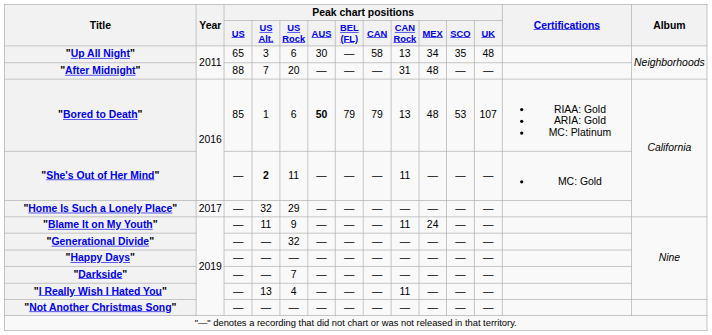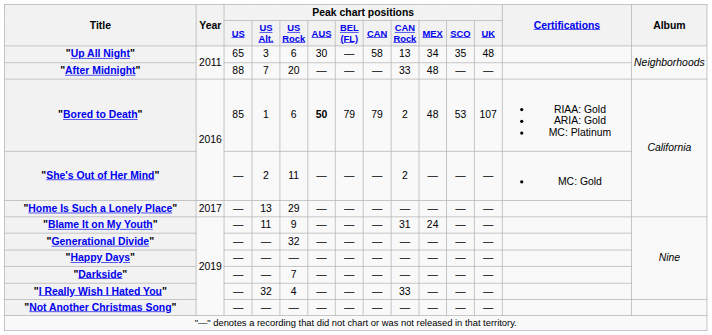(405, 70) 31 -> (405, 70) 33
(405, 115) 13 -> (405, 115) 2
(266, 176) bold -> (266, 176) normal
(405, 176) 11 -> (405, 176) 2
(266, 208) 32 -> (266, 208) 13
(405, 225) 11 -> (405, 225) 31
(266, 291) 13 -> (266, 291) 32
(405, 291) 11 -> (405, 291) 33
